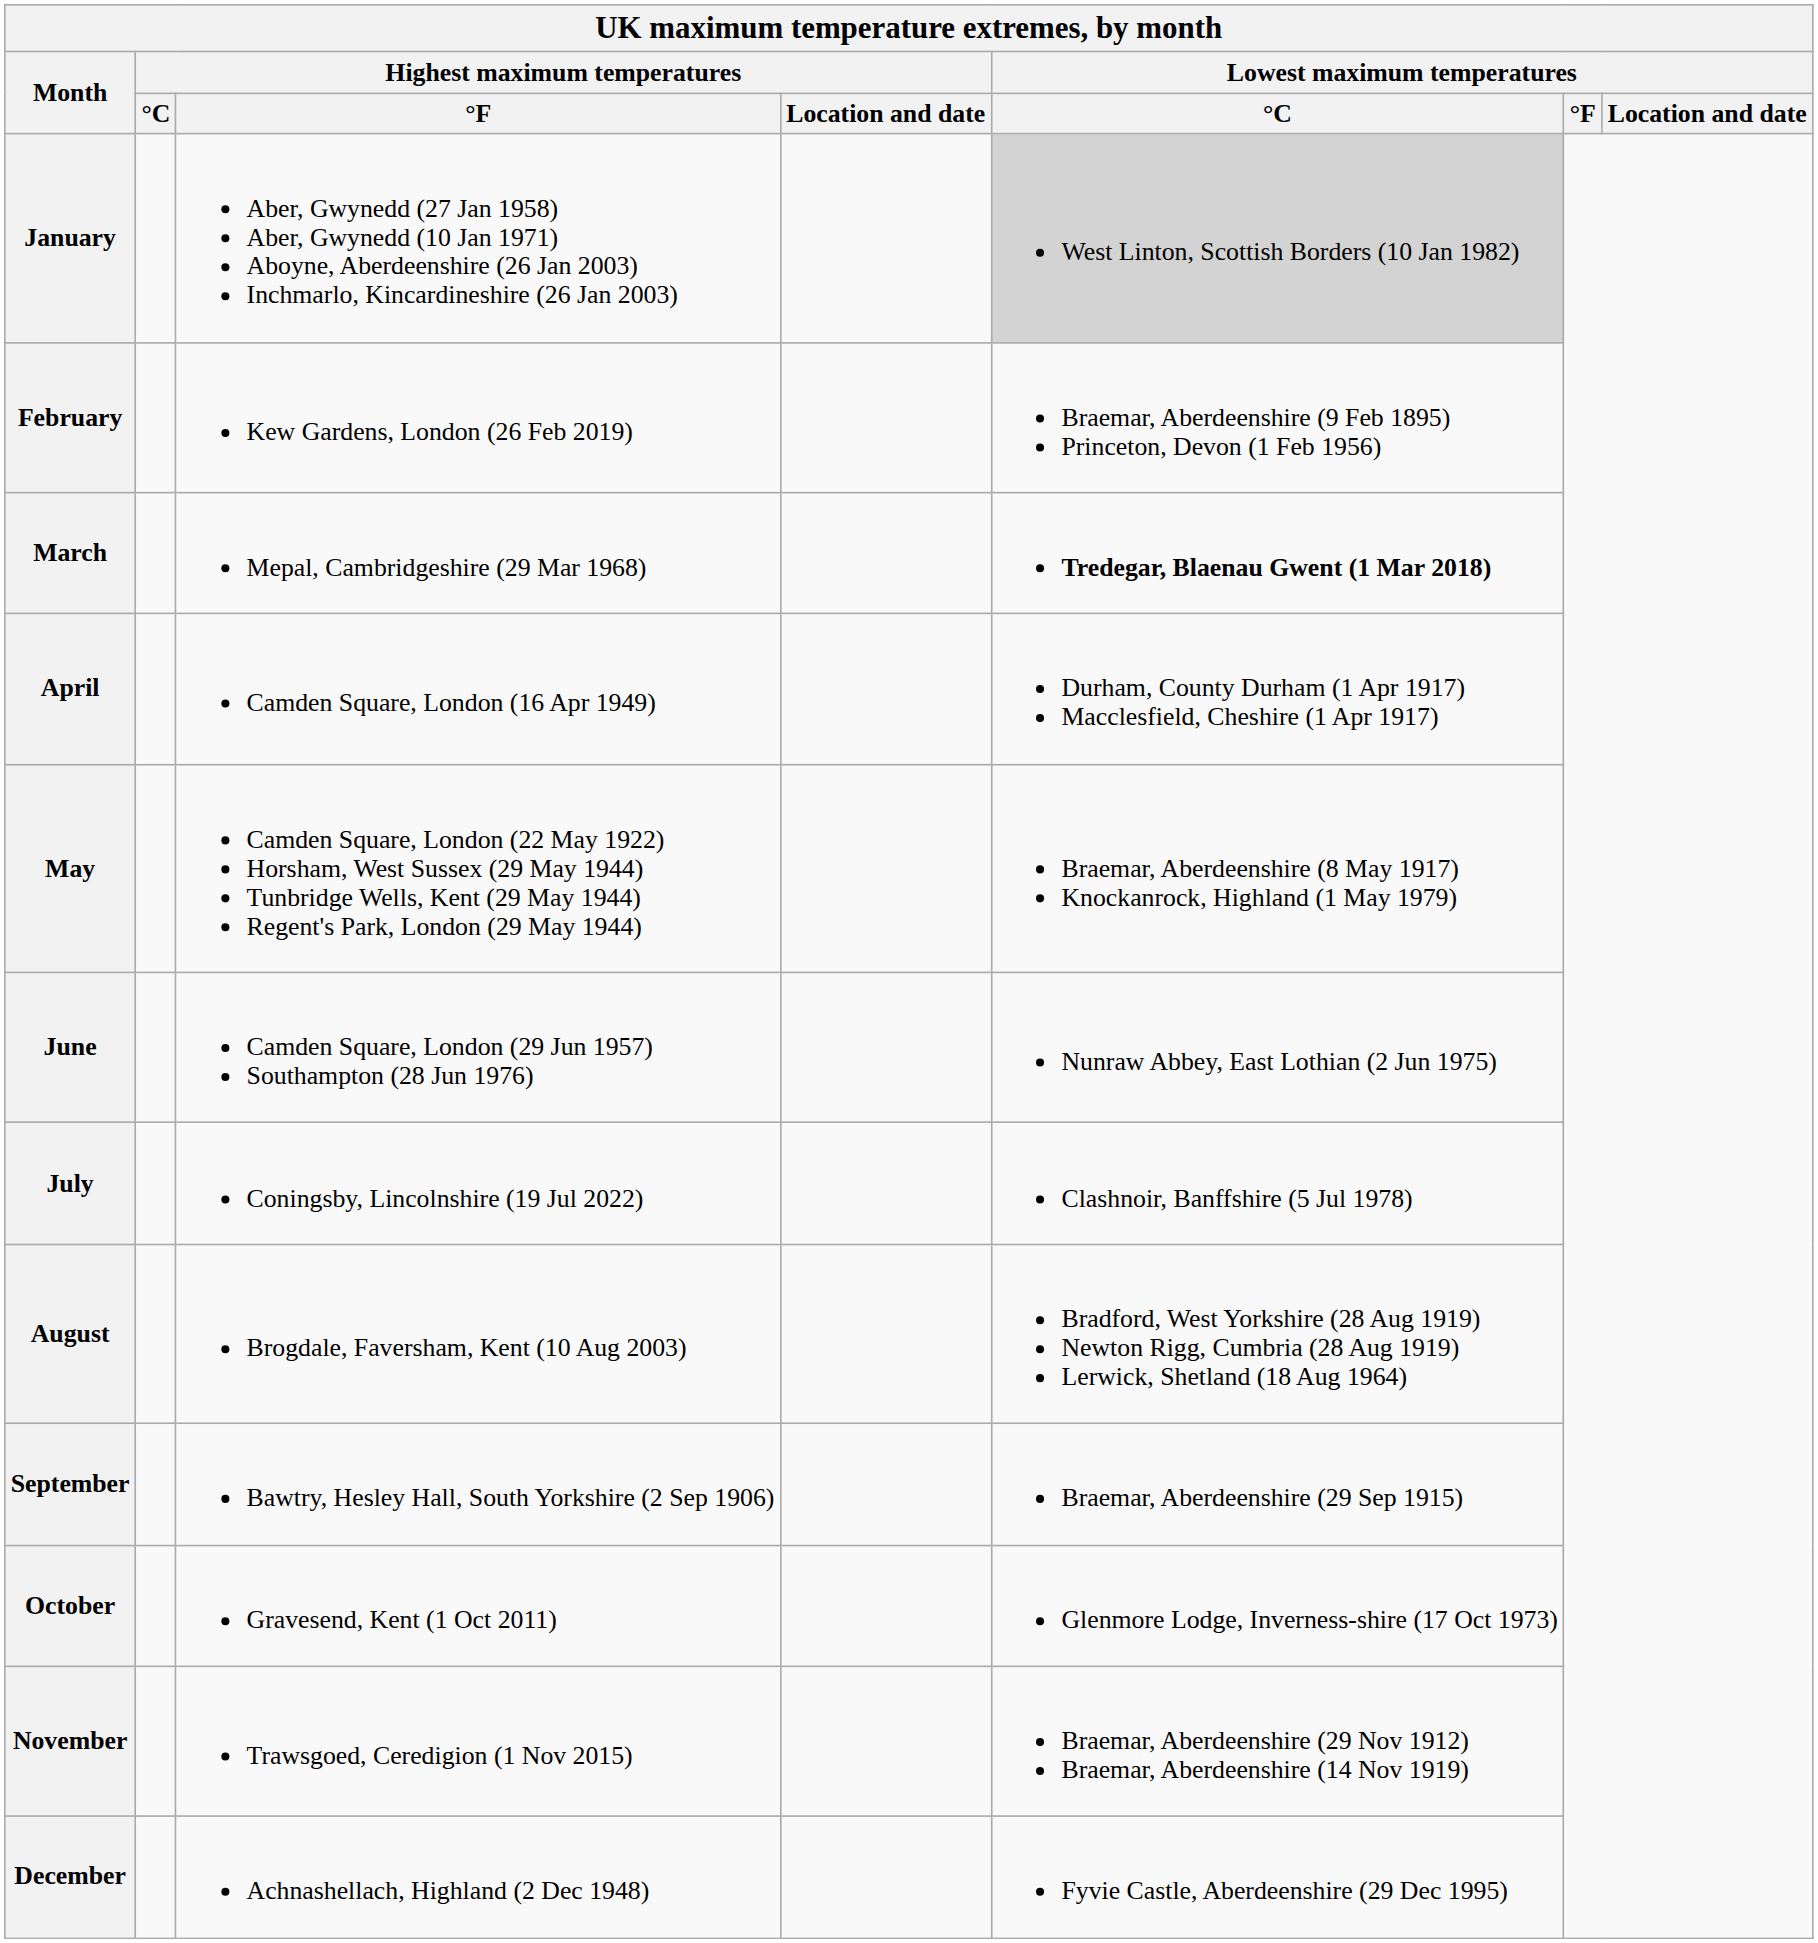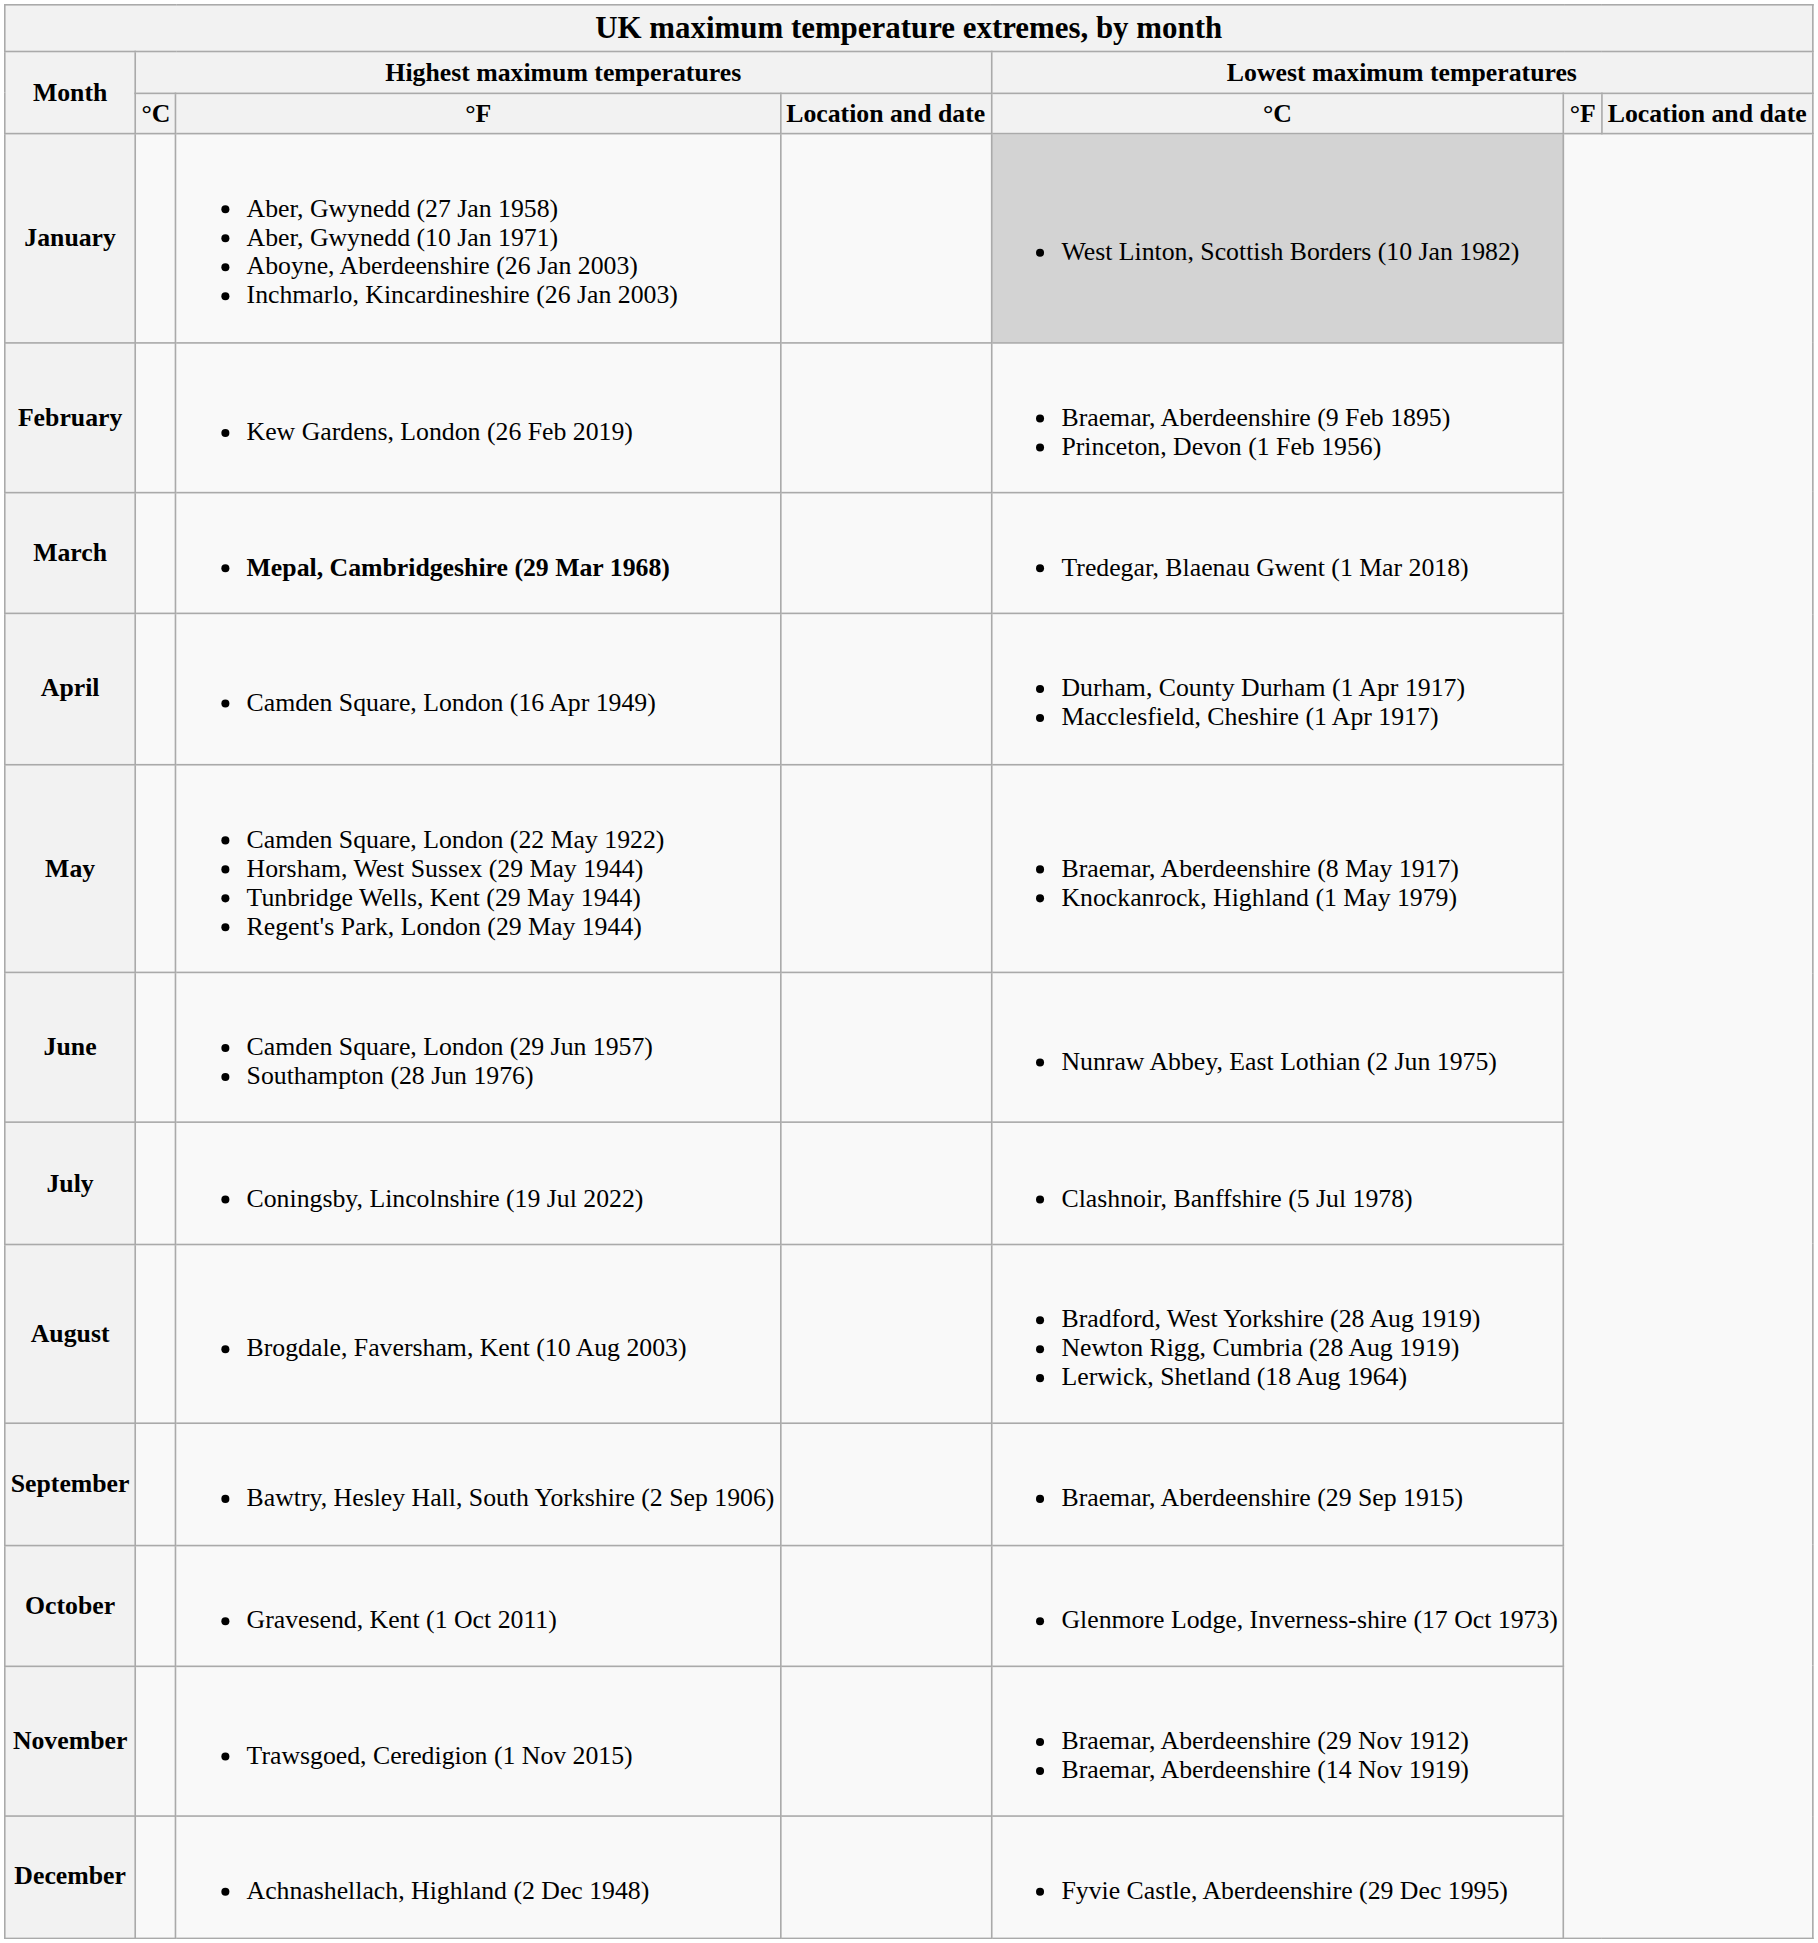(478, 568) normal -> (478, 568) bold
(1277, 568) bold -> (1277, 568) normal
